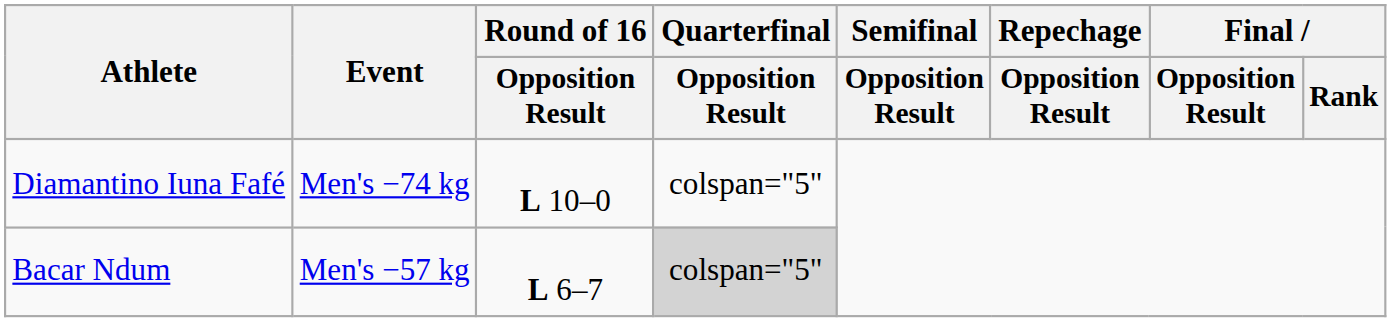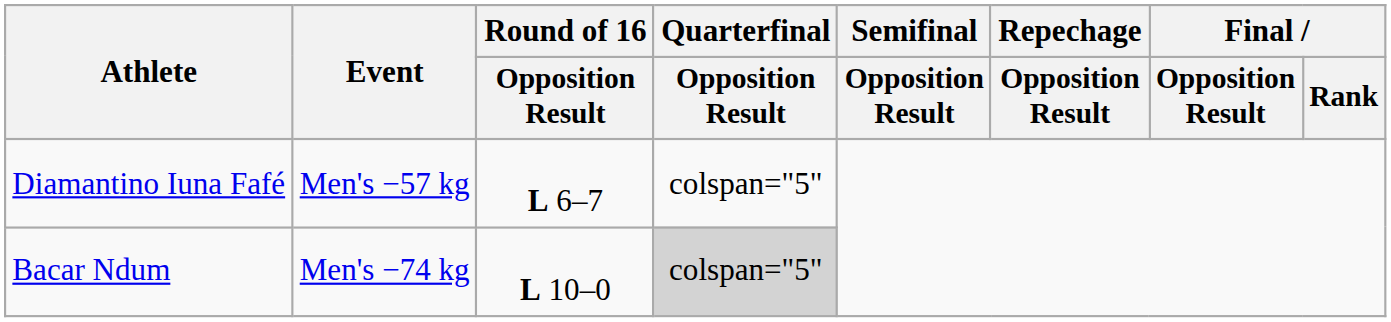(385, 183) Men's −74 kg -> (385, 183) Men's −57 kg
(565, 201) L 10–0 -> (565, 201) L 6–7
(385, 271) Men's −57 kg -> (385, 271) Men's −74 kg
(565, 289) L 6–7 -> (565, 289) L 10–0
